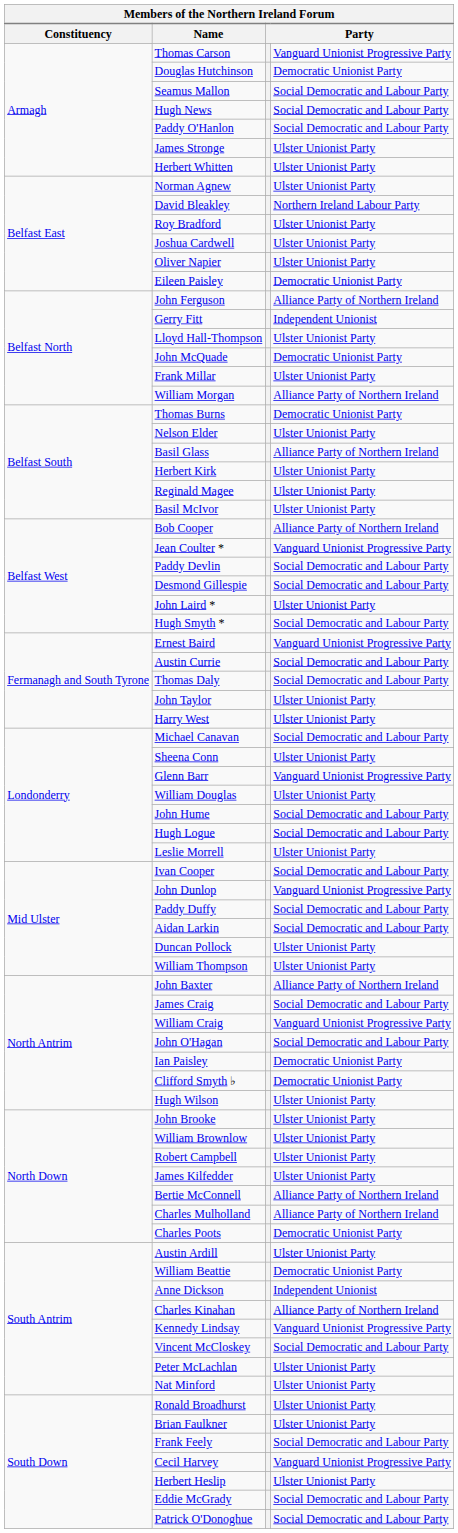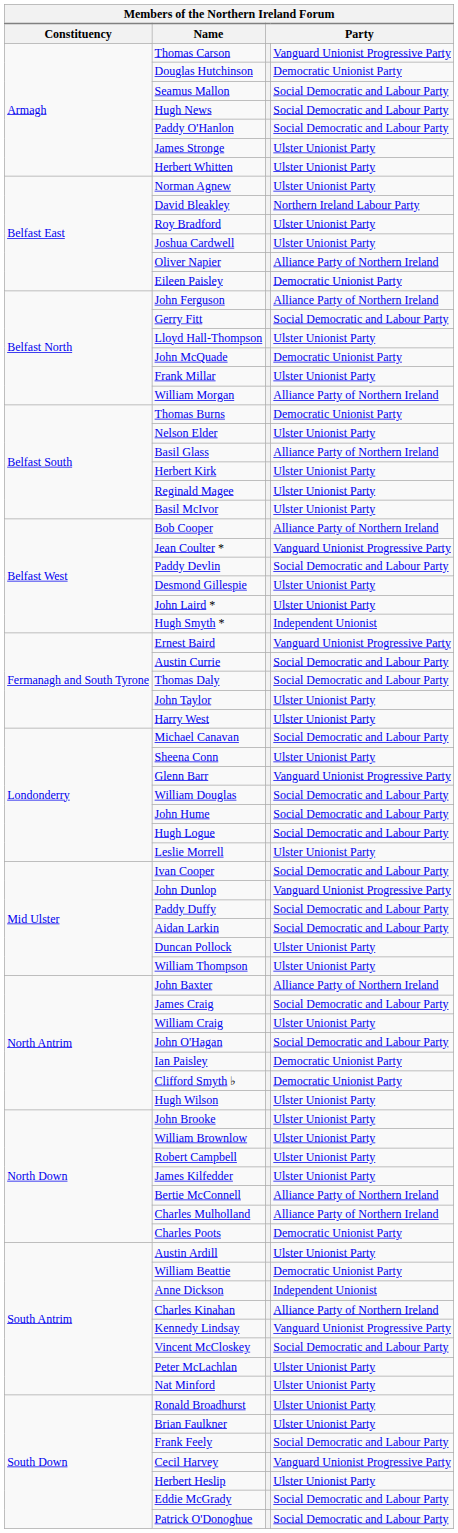(324, 262) Ulster Unionist Party -> (356, 262) Alliance Party of Northern Ireland
(325, 319) Independent Unionist -> (361, 319) Social Democratic and Labour Party
(361, 585) Social Democratic and Labour Party -> (324, 585) Ulster Unionist Party
(361, 623) Social Democratic and Labour Party -> (325, 623) Independent Unionist
(324, 795) Ulster Unionist Party -> (361, 795) Social Democratic and Labour Party
(362, 1023) Vanguard Unionist Progressive Party -> (324, 1023) Ulster Unionist Party
